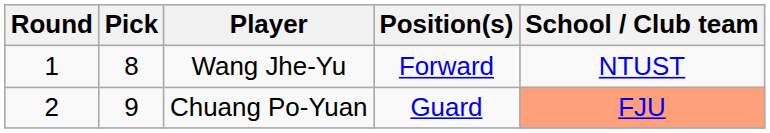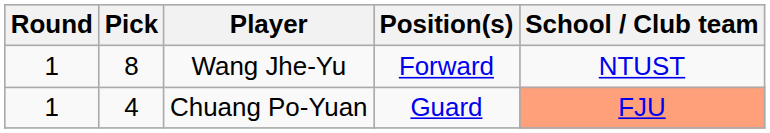(52, 107) 2 -> (52, 107) 1
(131, 107) 9 -> (131, 107) 4
